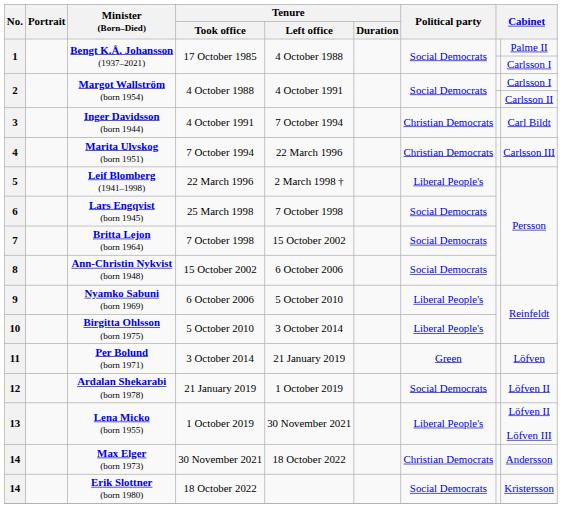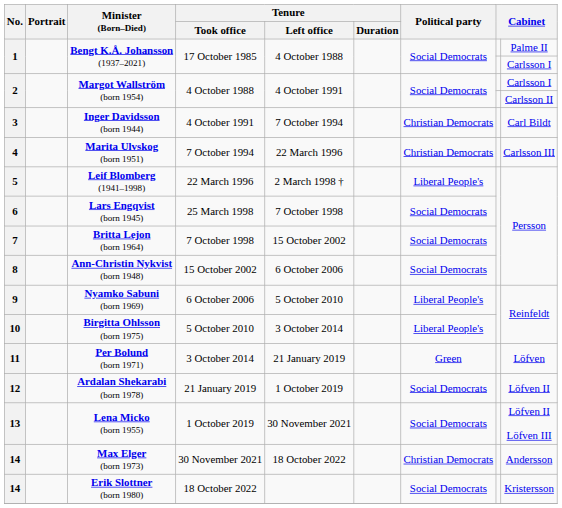(448, 423) Liberal People's -> (448, 423) Social Democrats
